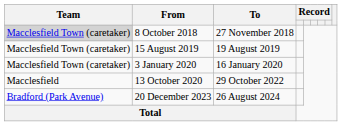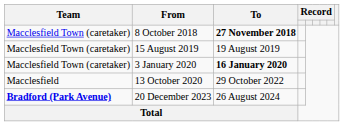(68, 33) lightgrey background -> (68, 33) no background
(255, 33) normal -> (256, 33) bold
(249, 65) normal -> (252, 65) bold
(55, 97) normal -> (59, 97) bold
